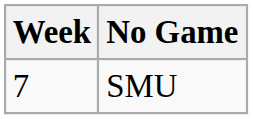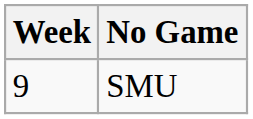(21, 85) 7 -> (21, 85) 9
